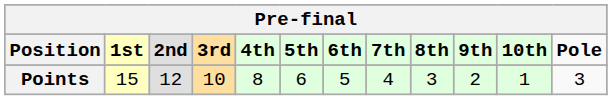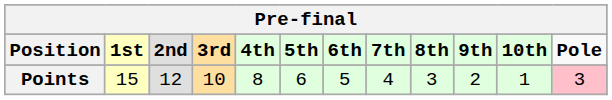(579, 80) no background -> (579, 80) pink background
